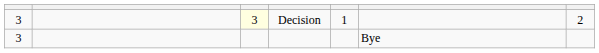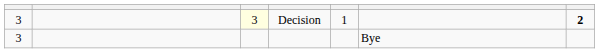(580, 19) normal -> (580, 19) bold
